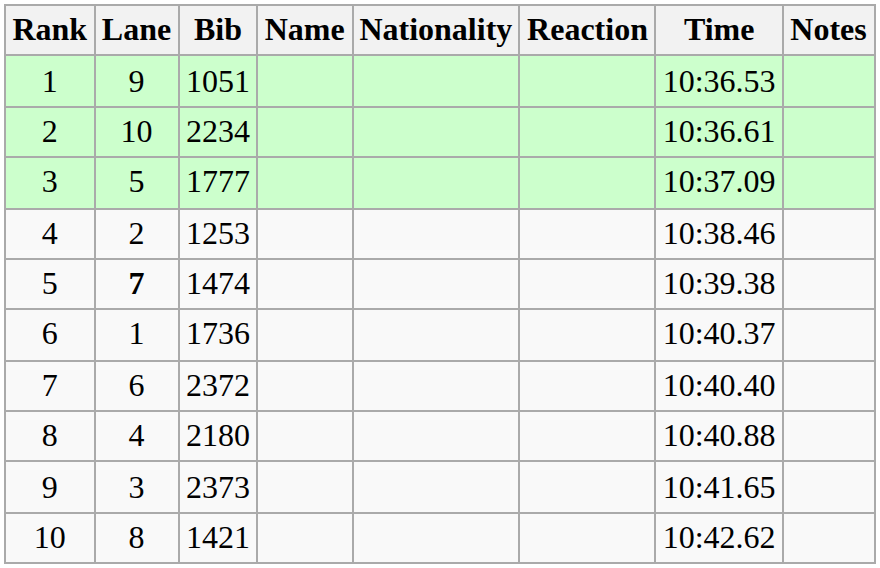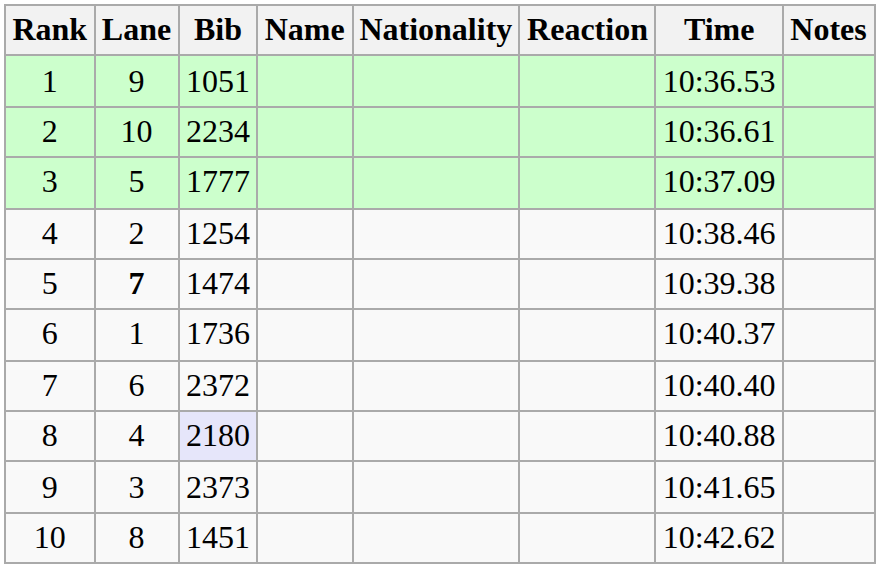(218, 232) 1253 -> (218, 232) 1254
(218, 435) no background -> (218, 435) lavender background
(218, 537) 1421 -> (218, 537) 1451
